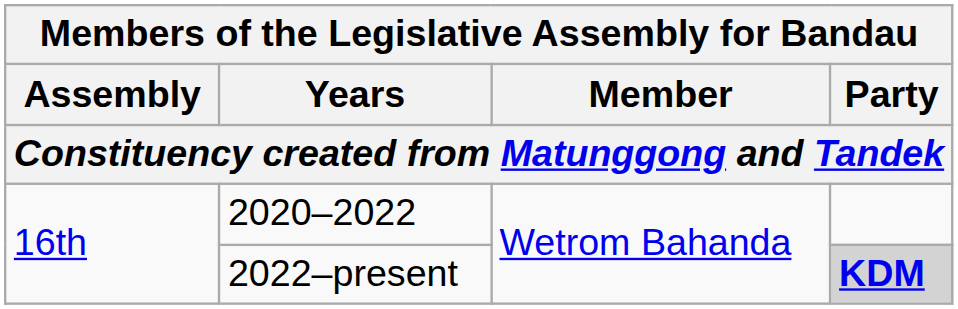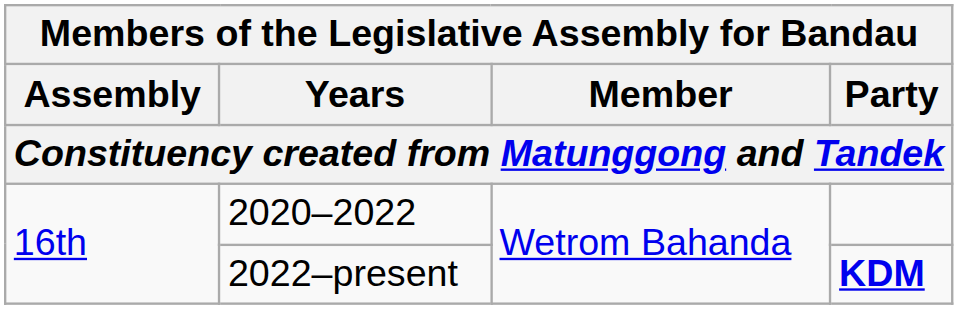(882, 272) lightgrey background -> (882, 272) no background
